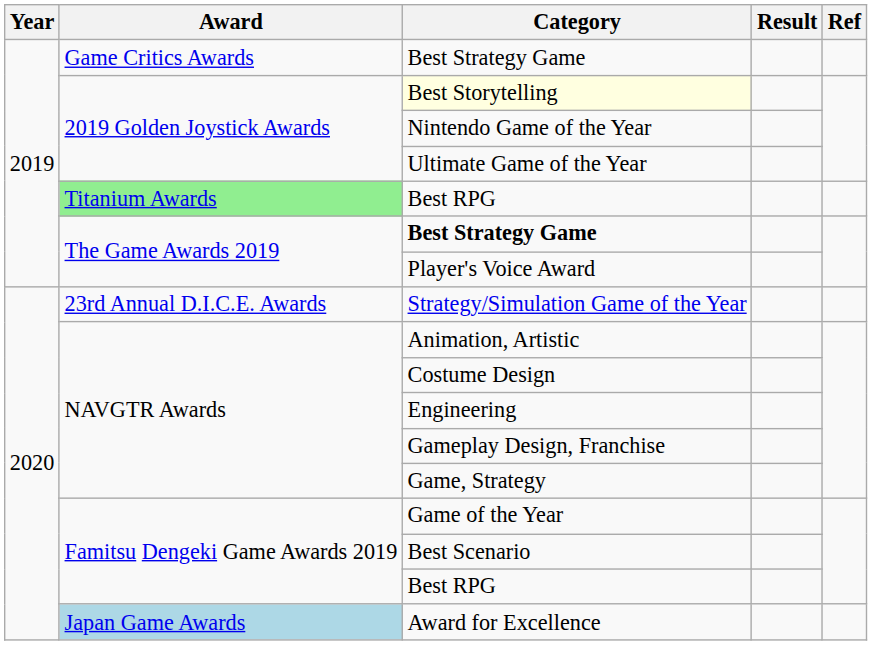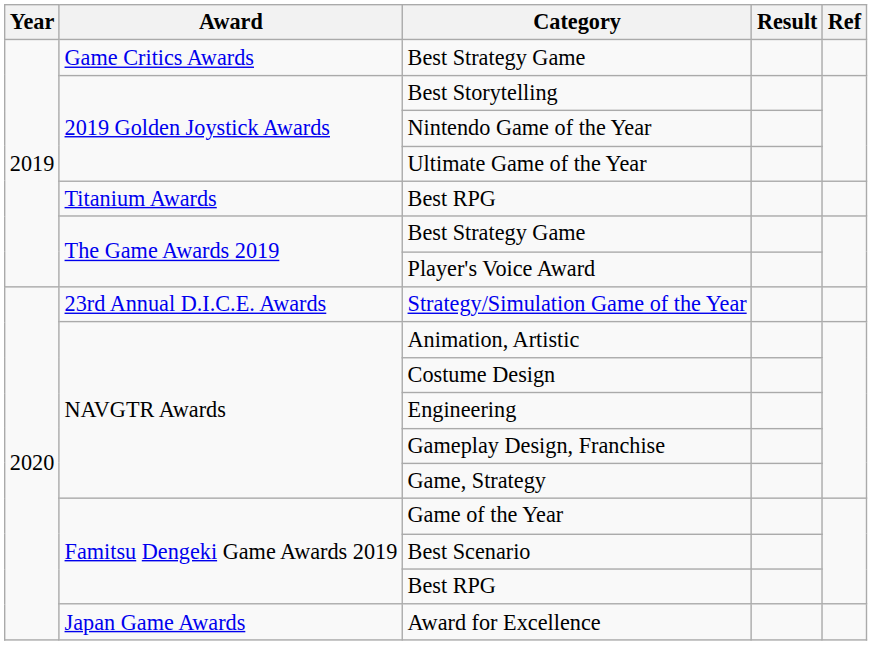(483, 92) lightyellow background -> (483, 92) no background
(141, 198) lightgreen background -> (141, 198) no background
(502, 233) bold -> (496, 233) normal
(155, 621) lightblue background -> (155, 621) no background
